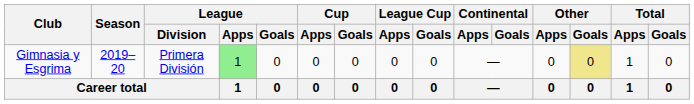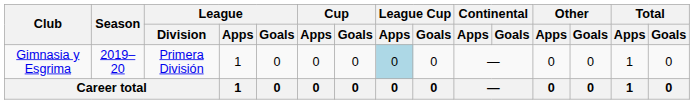(238, 61) lightgreen background -> (238, 61) no background
(394, 61) no background -> (394, 61) lightblue background
(590, 61) khaki background -> (590, 61) no background
